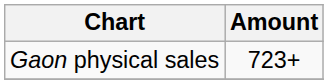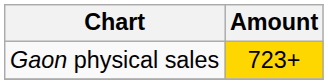(274, 60) no background -> (274, 60) gold background
